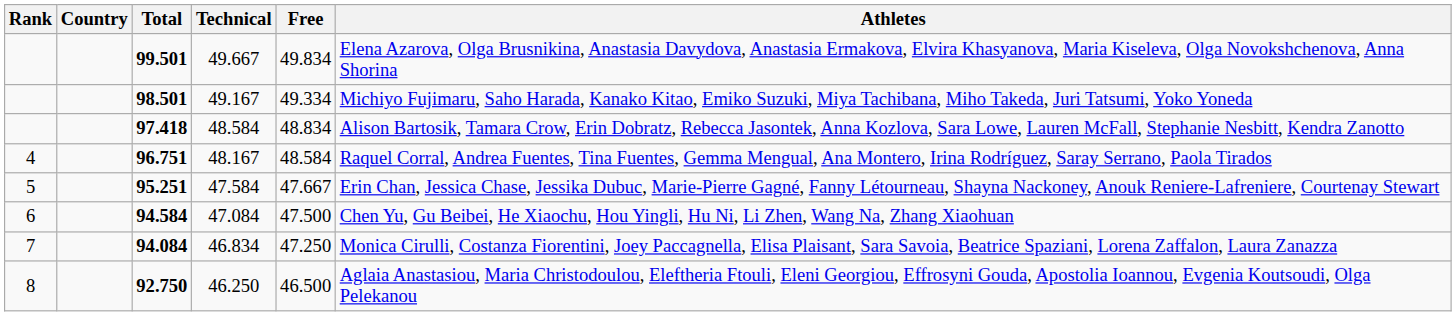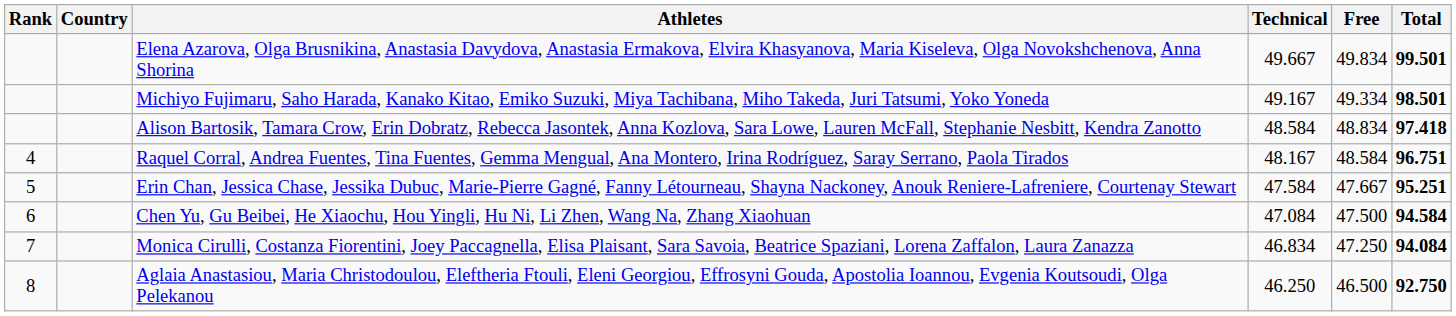columns swapped: (893, 19) <-> (162, 19)
